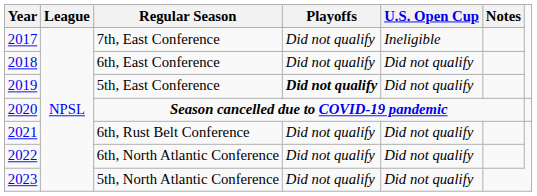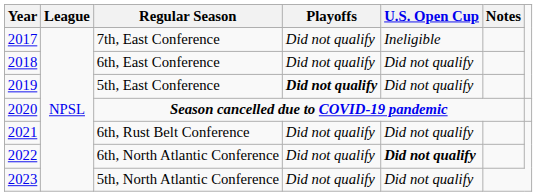(429, 156) normal -> (430, 156) bold
